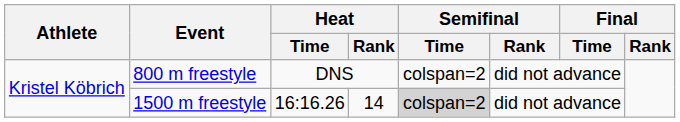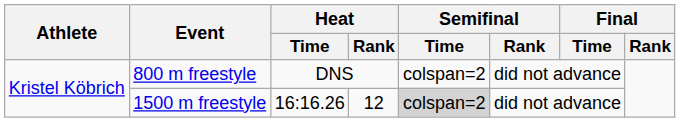(374, 103) 14 -> (374, 103) 12
